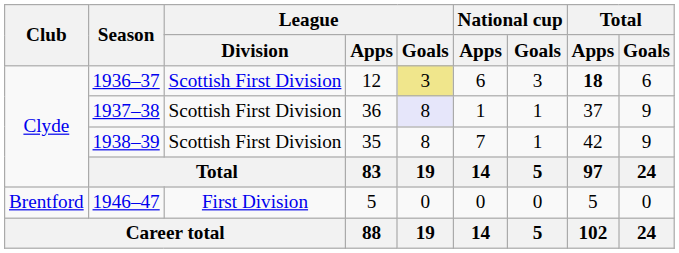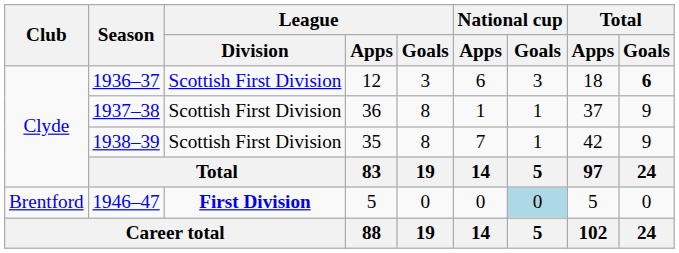(425, 80) khaki background -> (425, 80) no background
(593, 80) bold -> (593, 80) normal
(647, 80) normal -> (647, 80) bold
(425, 111) lavender background -> (425, 111) no background
(255, 202) normal -> (255, 202) bold
(537, 202) no background -> (537, 202) lightblue background
